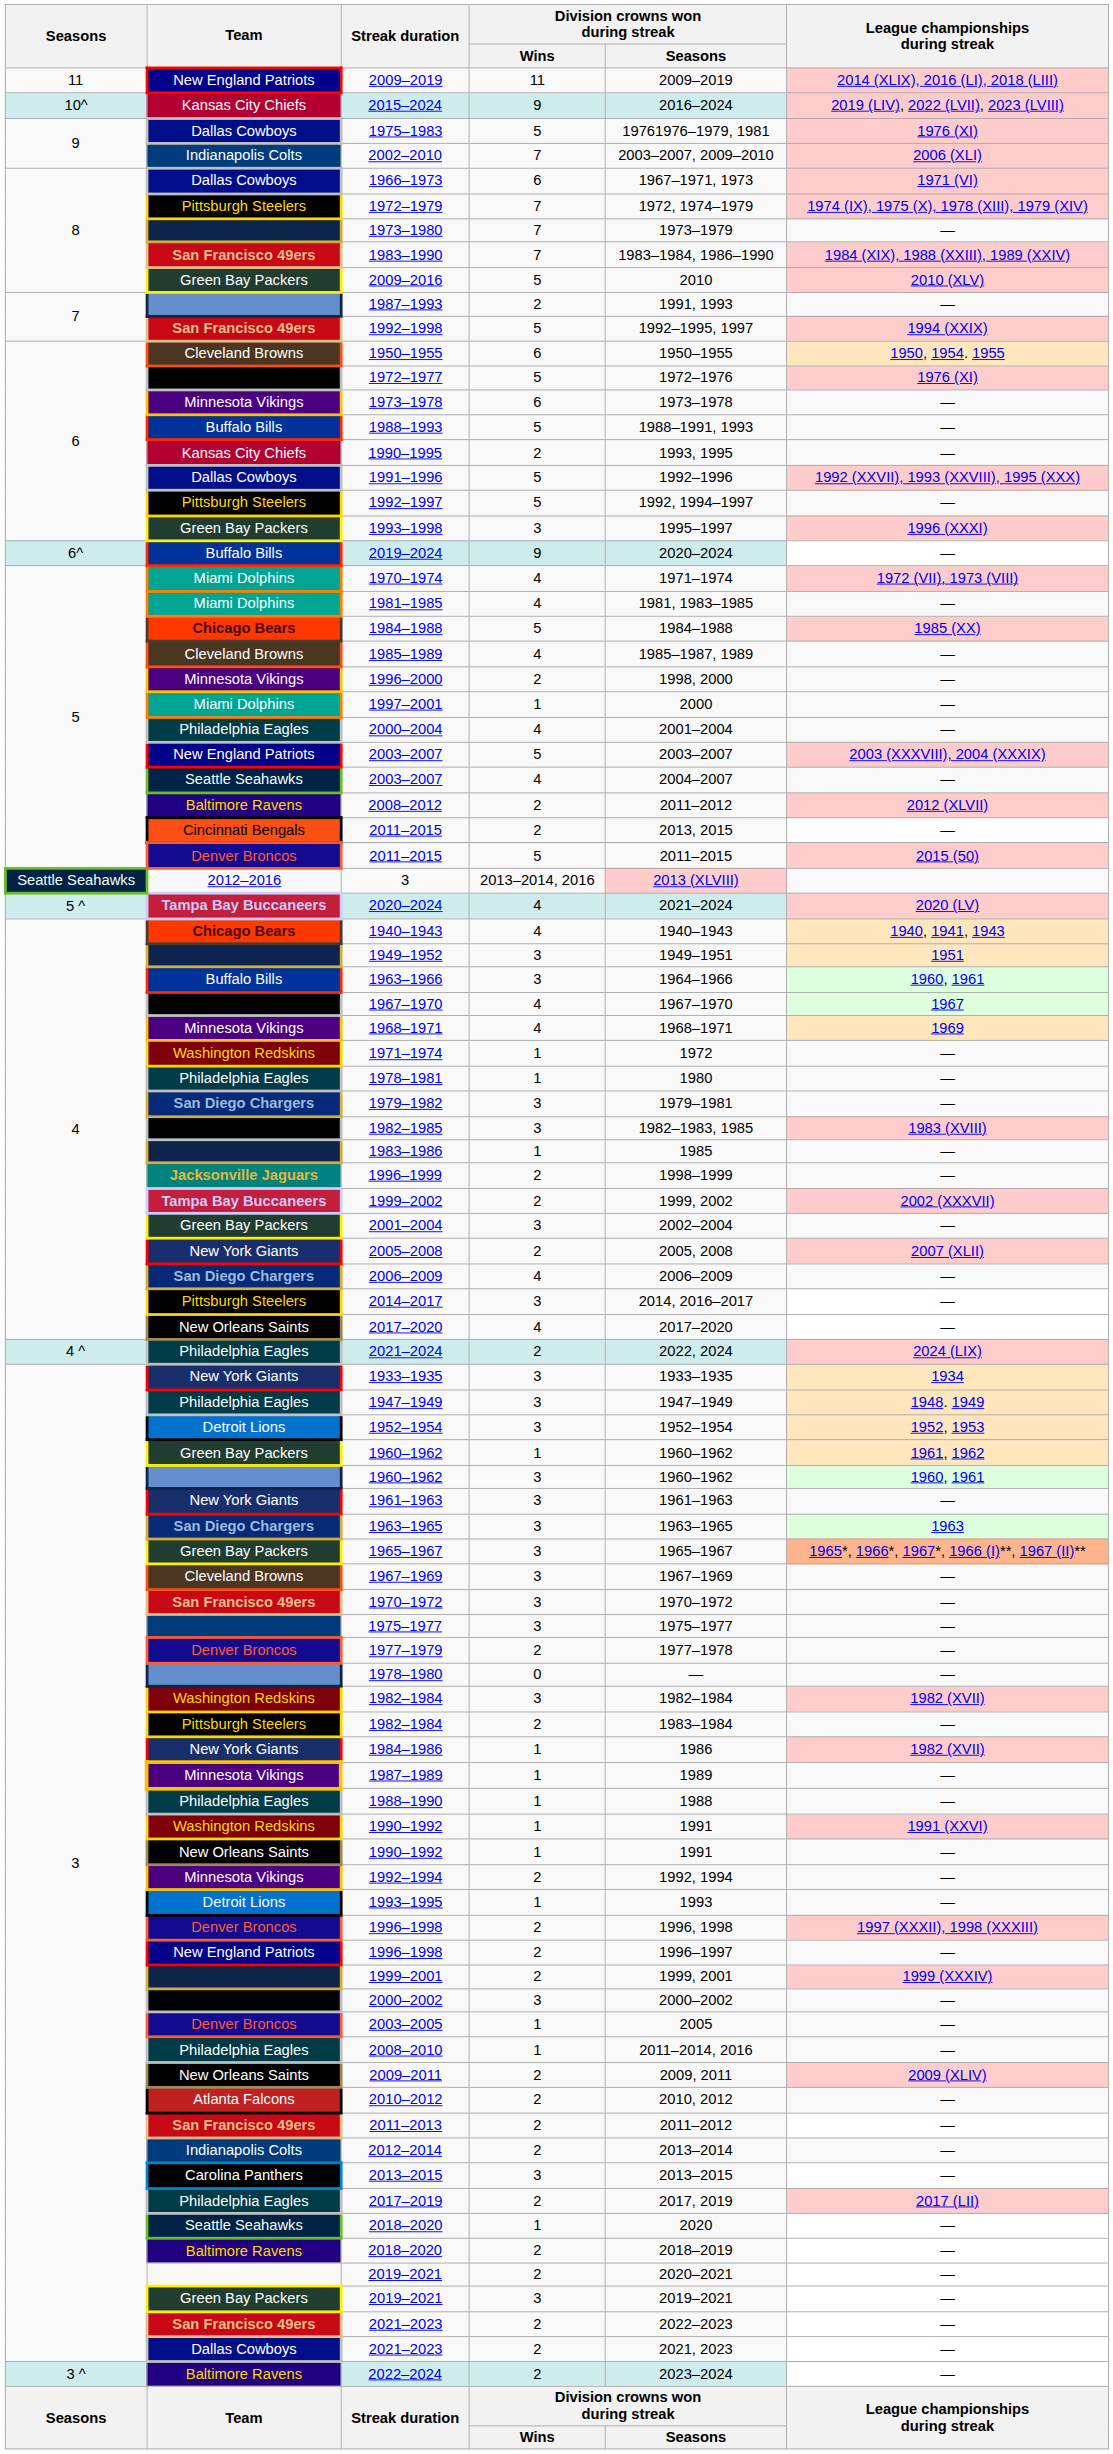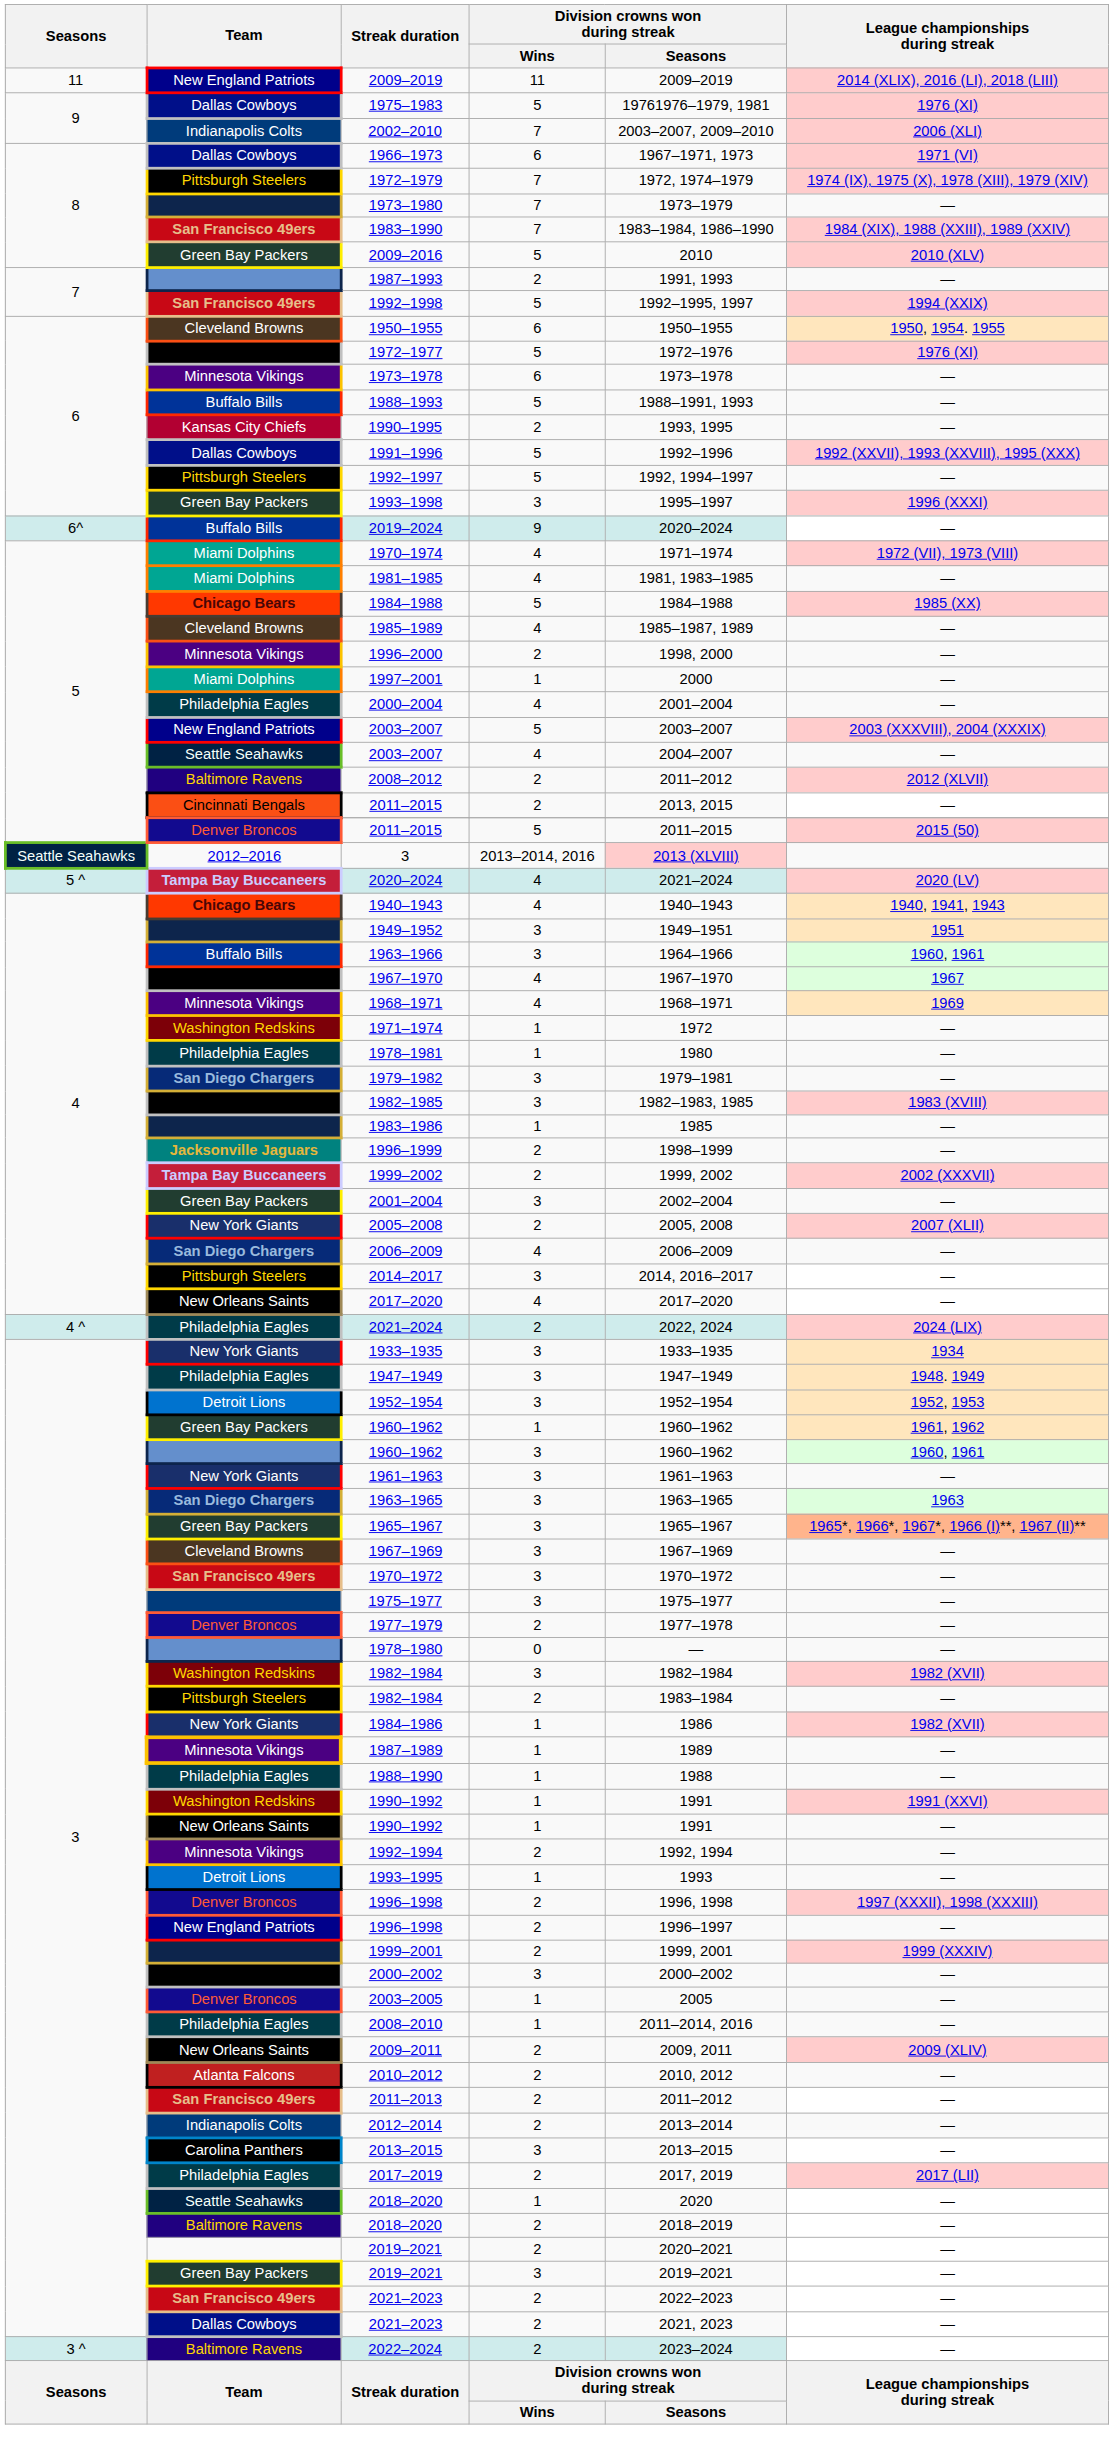- row: (244, 105)
